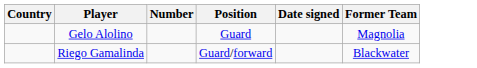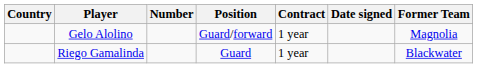+ column: (302, 14)
(236, 33) Guard -> (236, 33) Guard/forward
(236, 53) Guard/forward -> (236, 53) Guard
